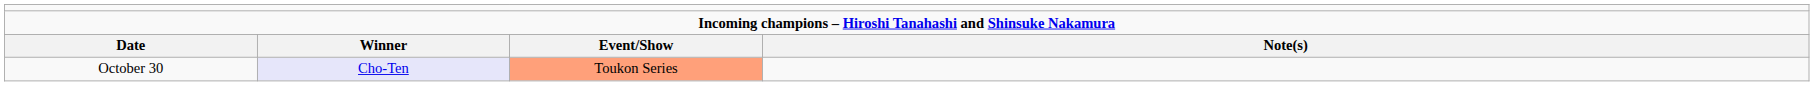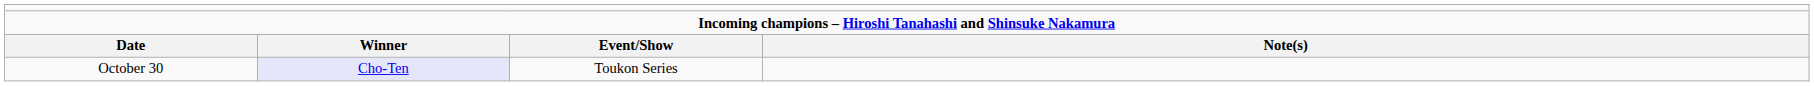(636, 68) lightsalmon background -> (636, 68) no background
